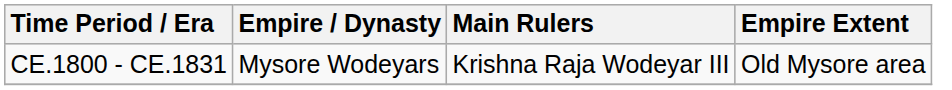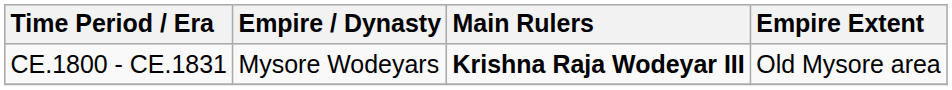(591, 63) normal -> (599, 63) bold
